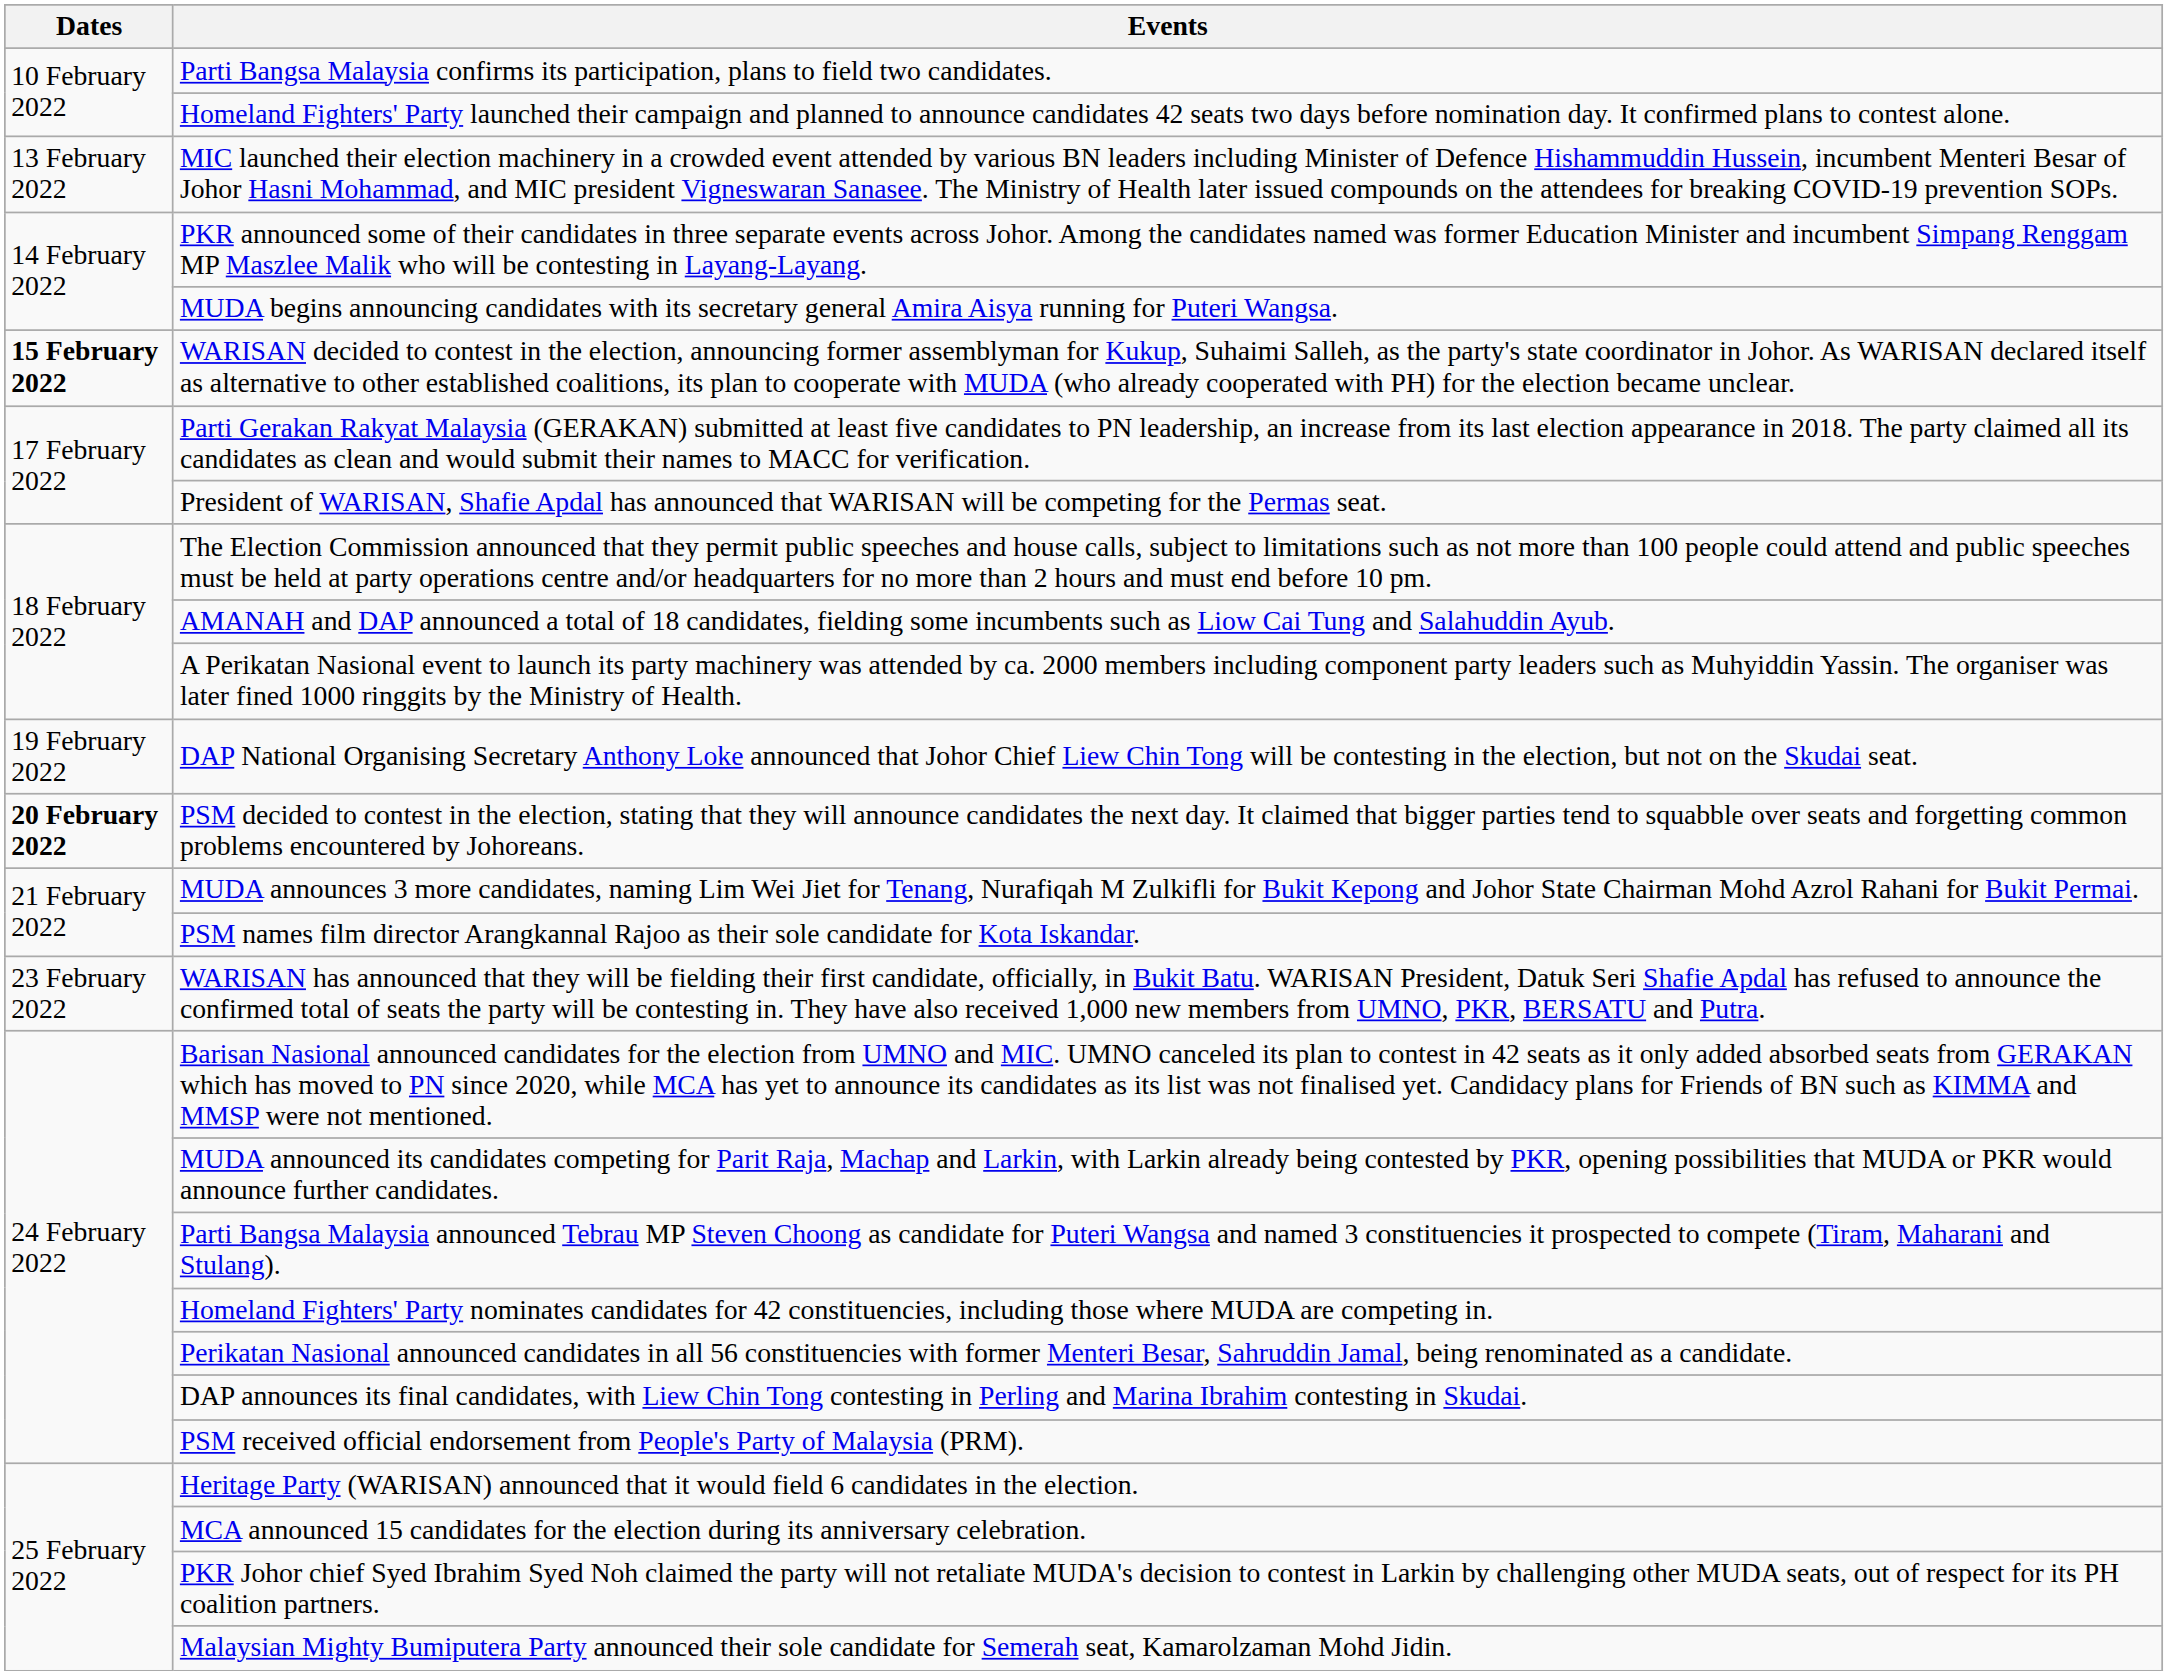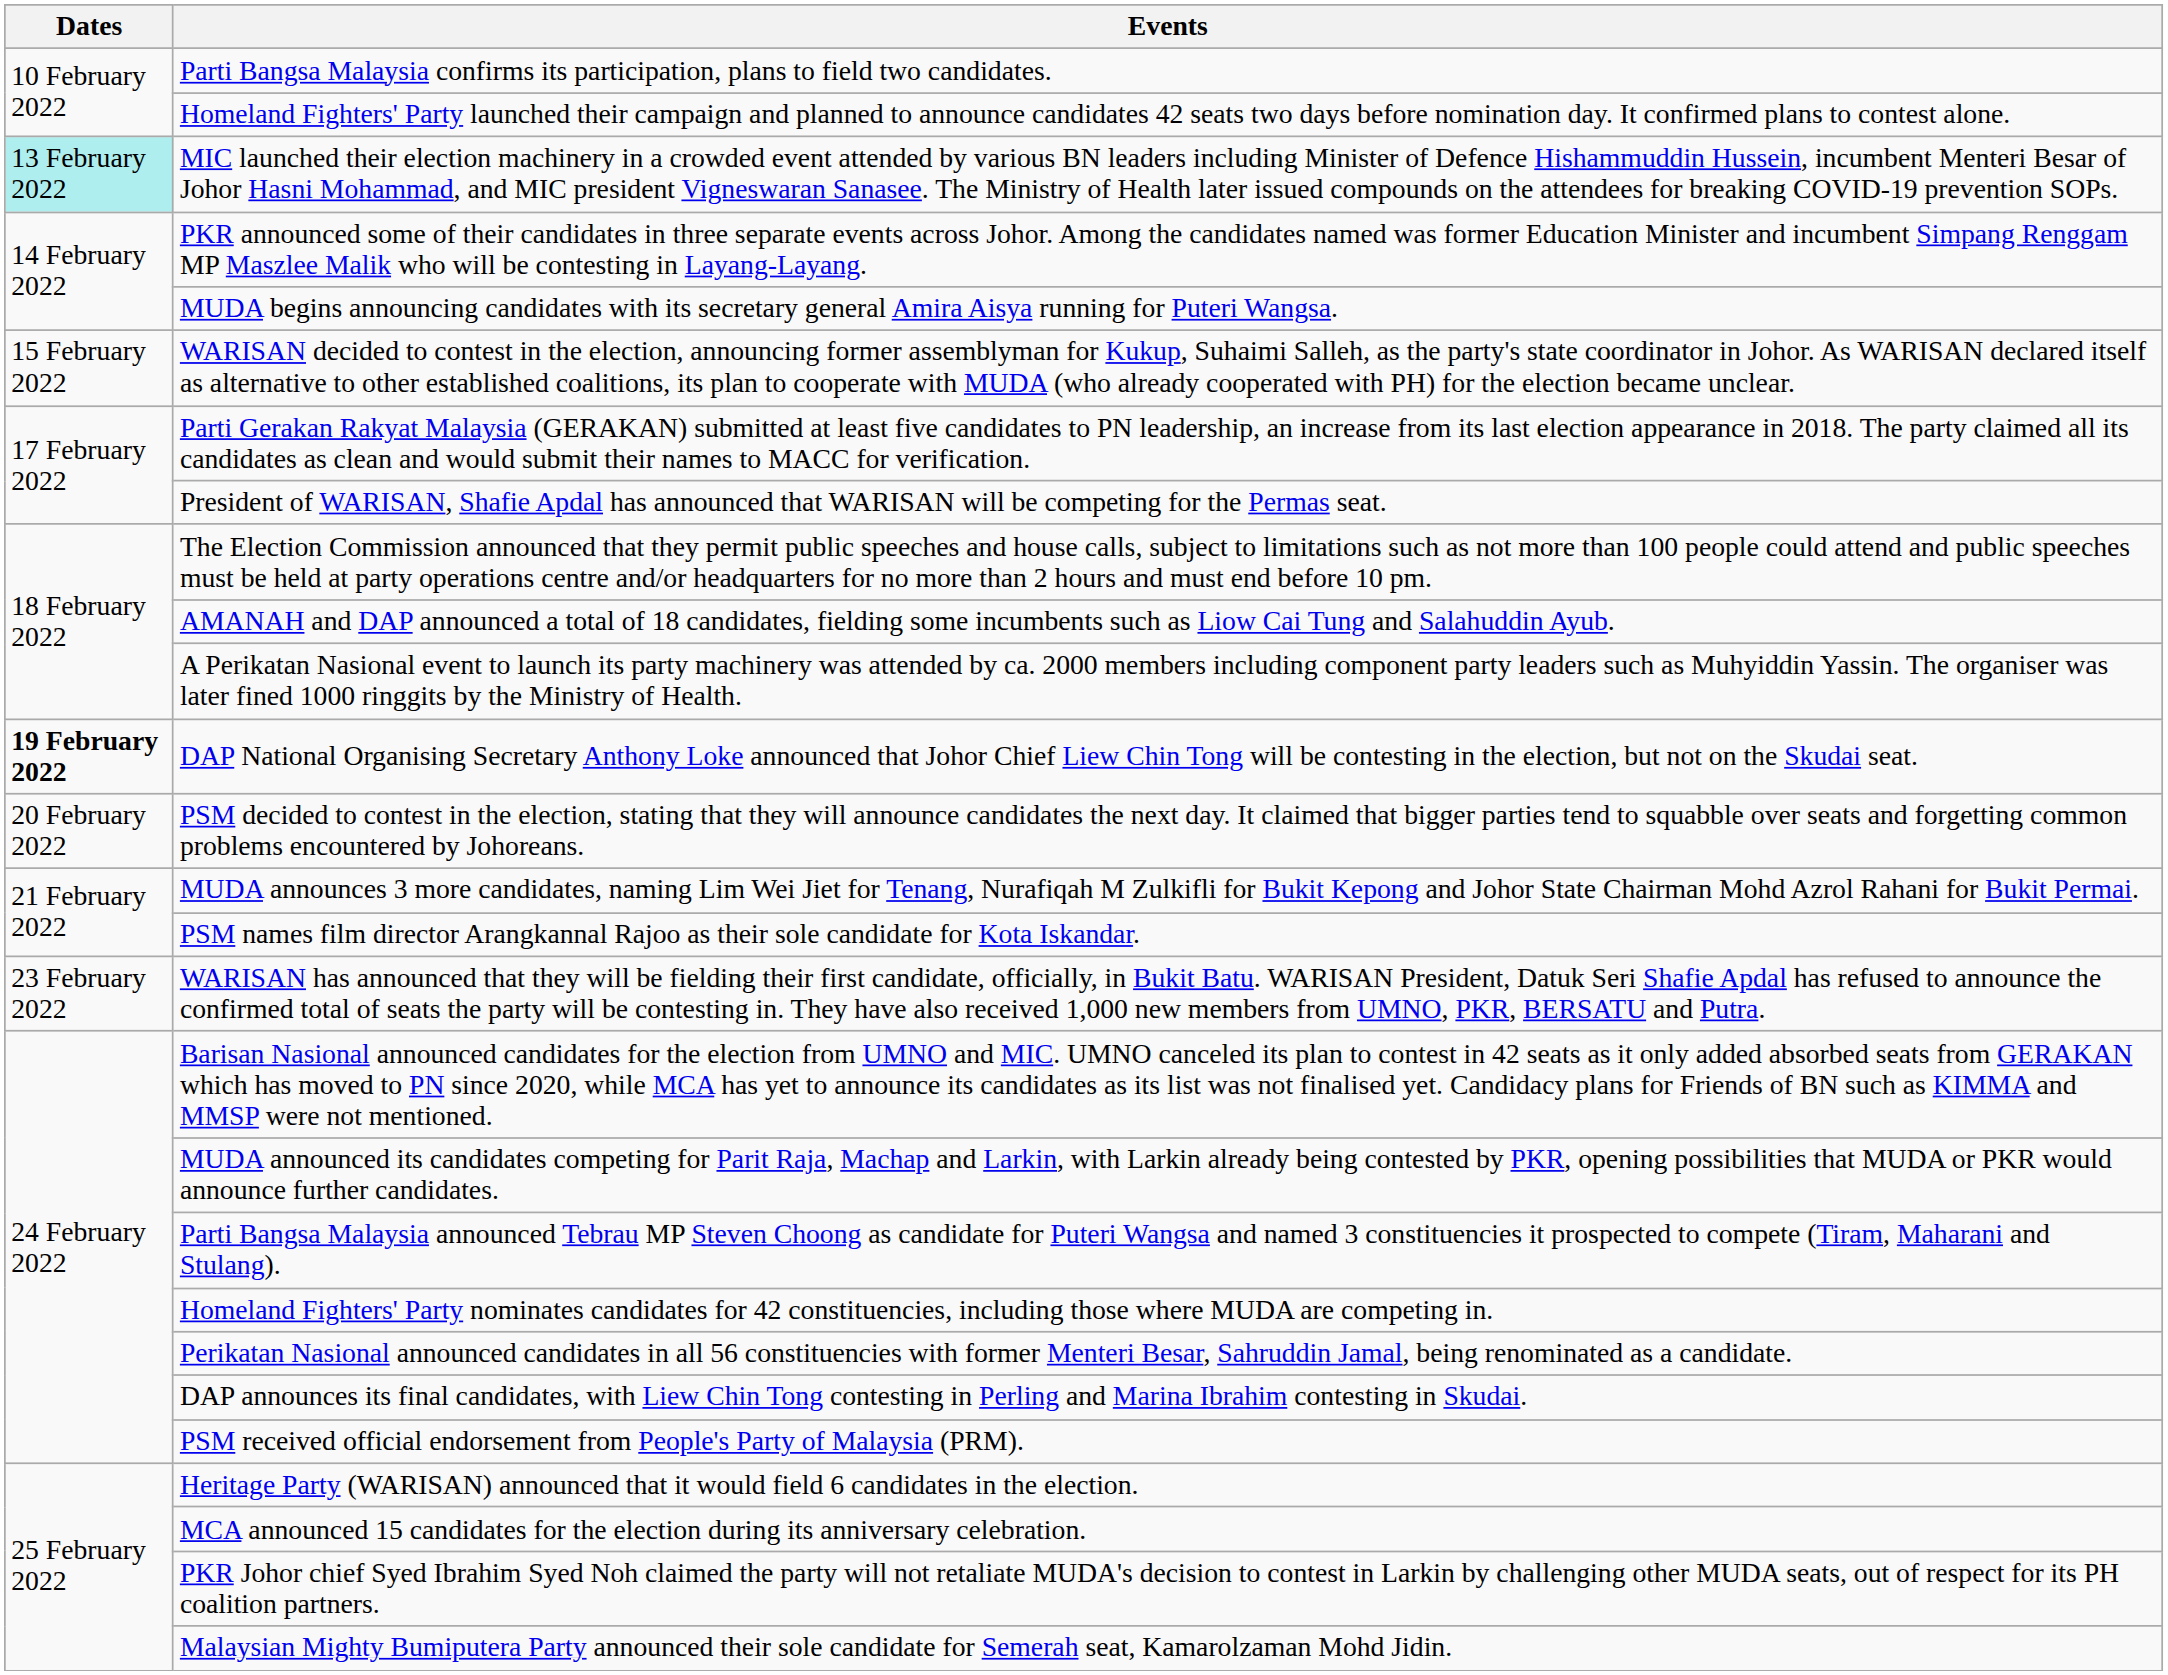(79, 173) no background -> (79, 173) paleturquoise background
(85, 367) bold -> (79, 367) normal
(79, 755) normal -> (85, 755) bold
(85, 830) bold -> (79, 830) normal
